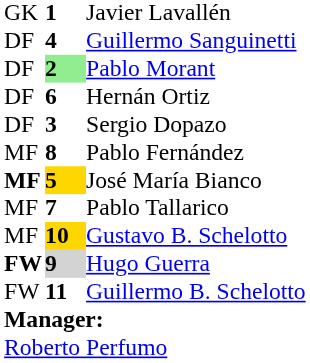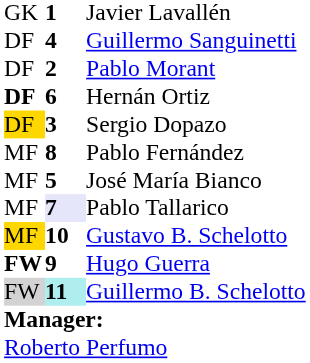(51, 68) lightgreen background -> (51, 68) no background
(19, 96) normal -> (20, 96) bold
(19, 124) no background -> (19, 124) gold background
(22, 179) bold -> (21, 179) normal
(51, 179) gold background -> (51, 179) no background
(51, 207) no background -> (51, 207) lavender background
(21, 235) no background -> (21, 235) gold background
(57, 235) gold background -> (57, 235) no background
(51, 263) lightgrey background -> (51, 263) no background
(22, 291) no background -> (22, 291) lightgrey background
(56, 291) no background -> (56, 291) paleturquoise background
